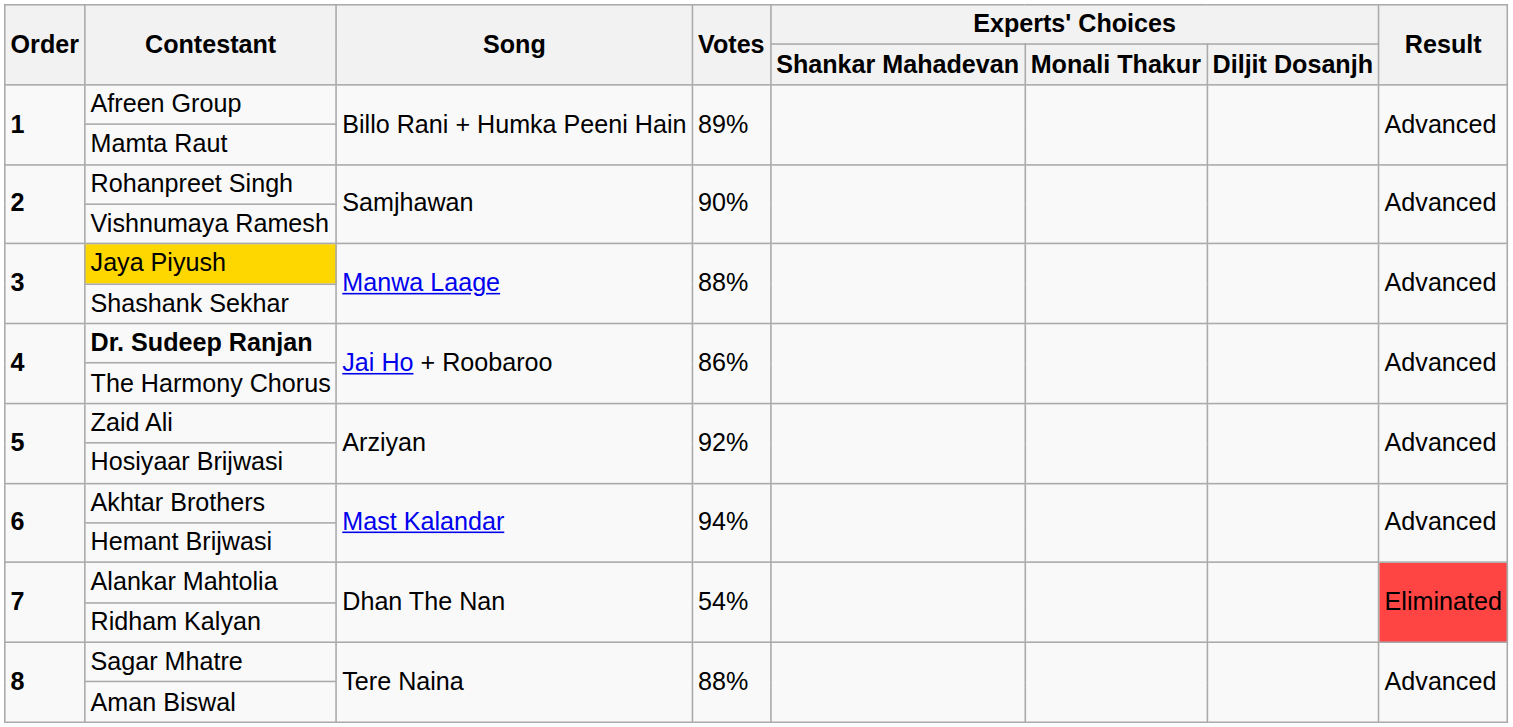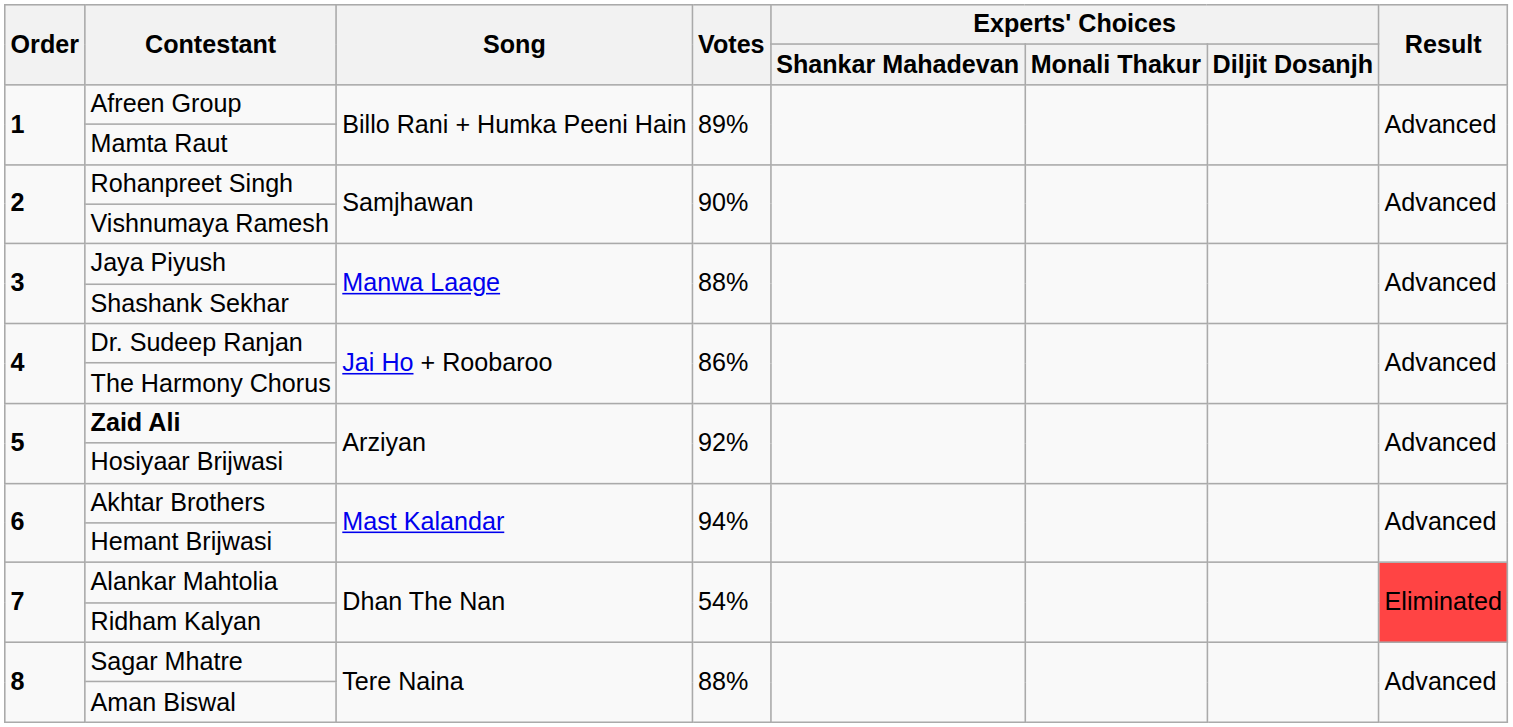(158, 263) gold background -> (158, 263) no background
(202, 343) bold -> (197, 343) normal
(132, 422) normal -> (135, 422) bold
